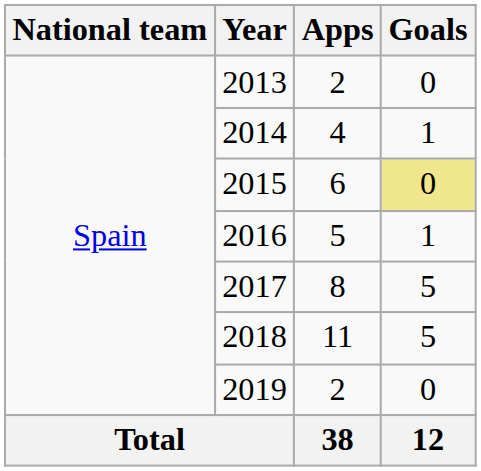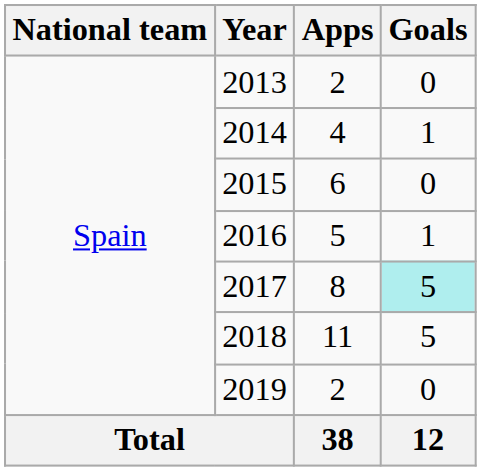(428, 183) khaki background -> (428, 183) no background
(428, 286) no background -> (428, 286) paleturquoise background
